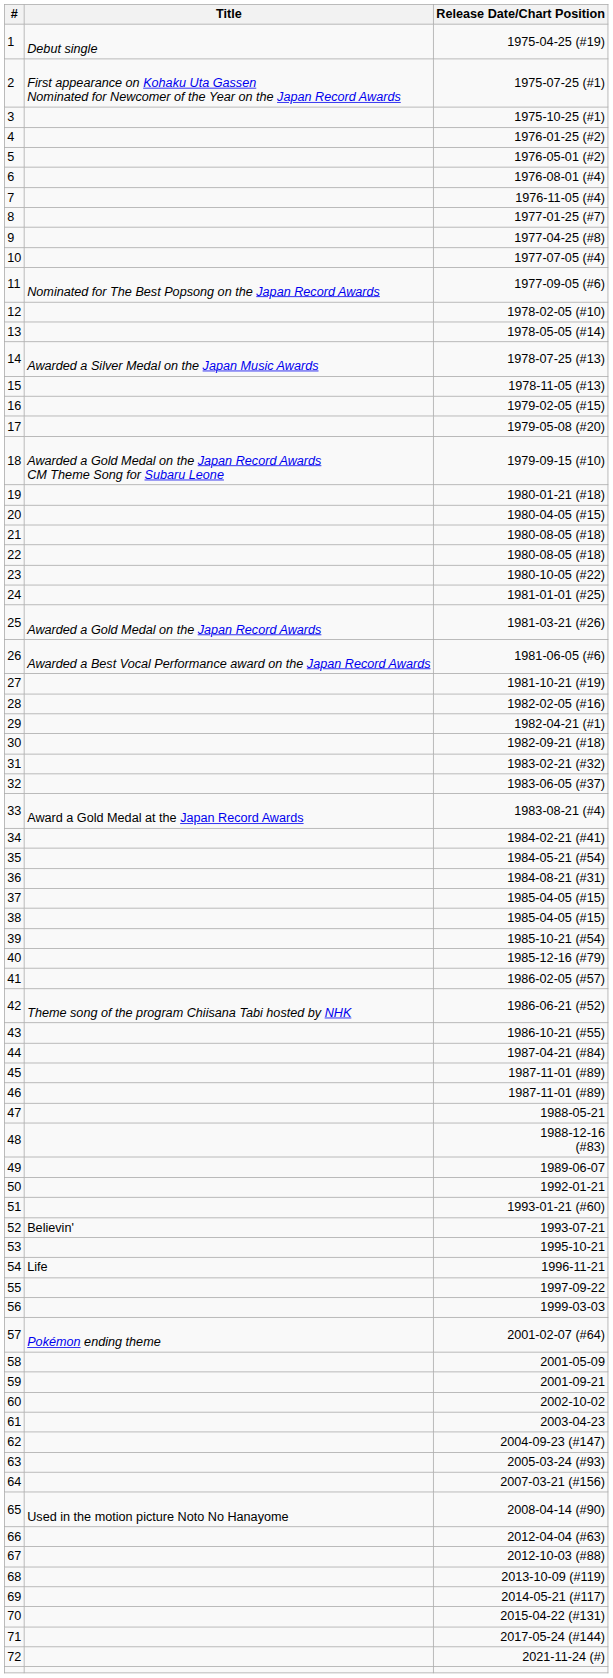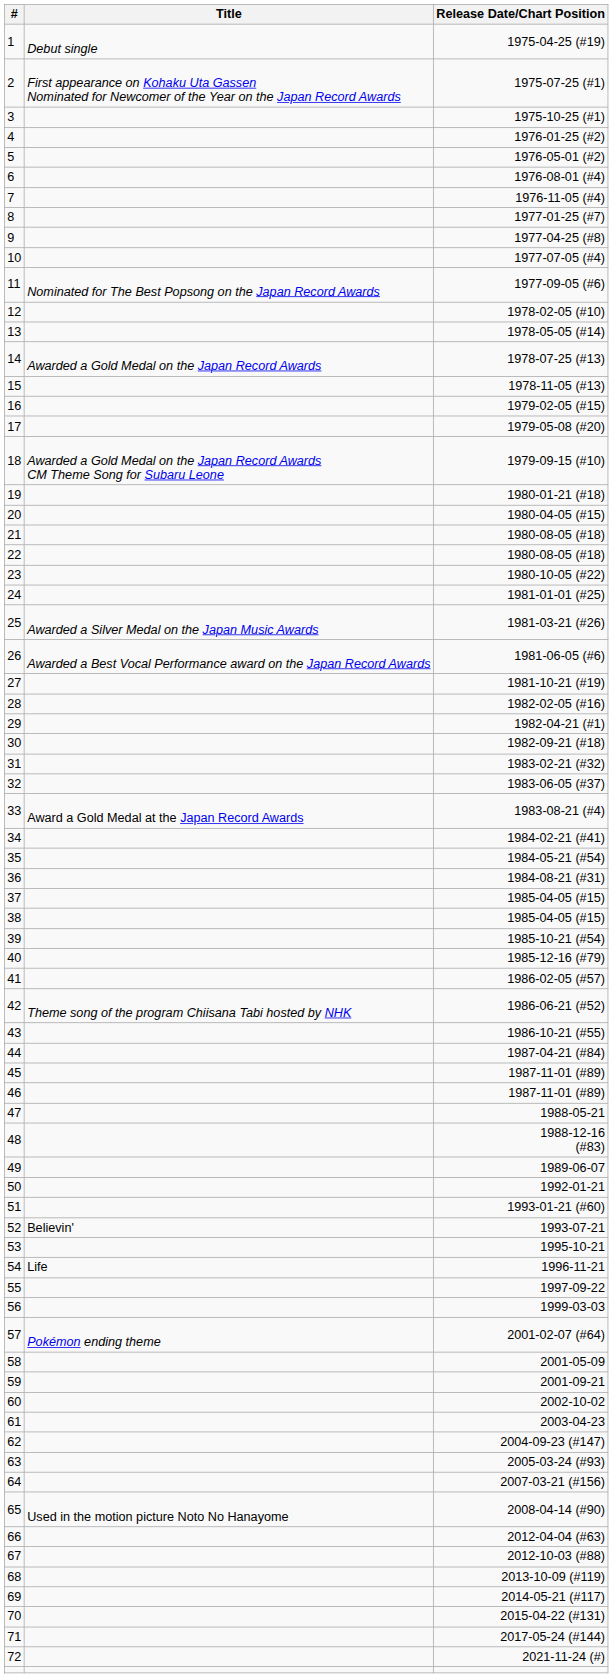(173, 366) Awarded a Silver Medal on the Japan Music Awards -> (174, 366) Awarded a Gold Medal on the Japan Record Awards
(174, 629) Awarded a Gold Medal on the Japan Record Awards -> (173, 629) Awarded a Silver Medal on the Japan Music Awards
